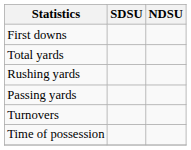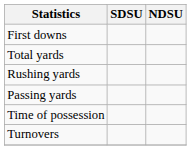rows swapped: (33, 114) <-> (56, 134)
